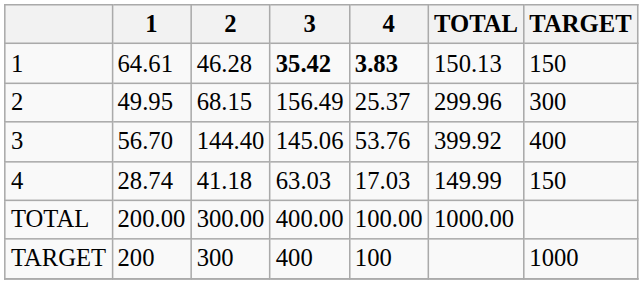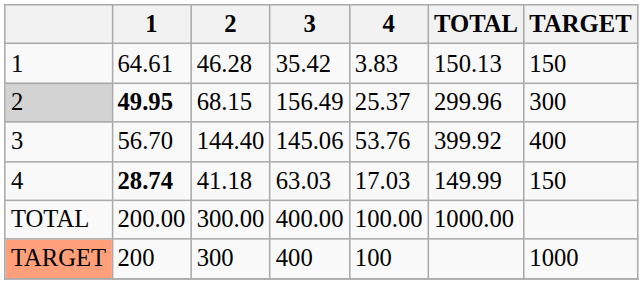(303, 63) bold -> (303, 63) normal
(376, 63) bold -> (376, 63) normal
(17, 102) no background -> (17, 102) lightgrey background
(145, 102) normal -> (145, 102) bold
(145, 180) normal -> (145, 180) bold
(59, 258) no background -> (59, 258) lightsalmon background
